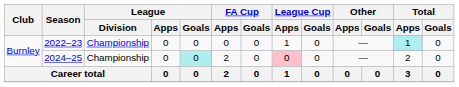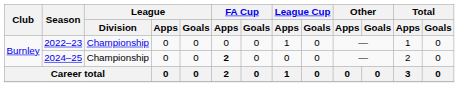(408, 43) paleturquoise background -> (408, 43) no background
(196, 58) paleturquoise background -> (196, 58) no background
(226, 58) normal -> (226, 58) bold
(287, 58) pink background -> (287, 58) no background
